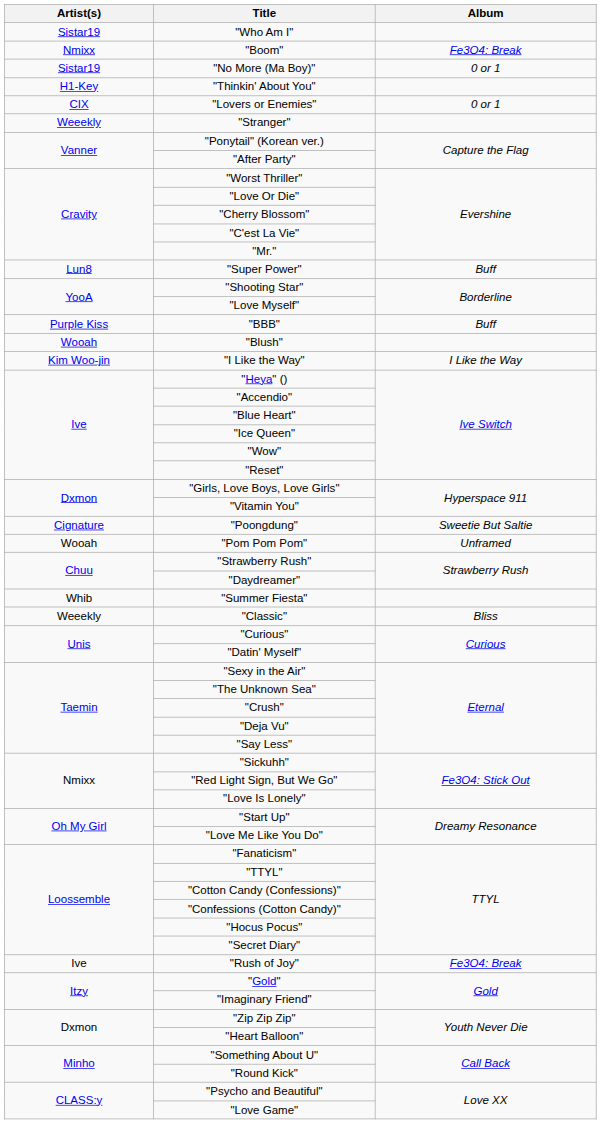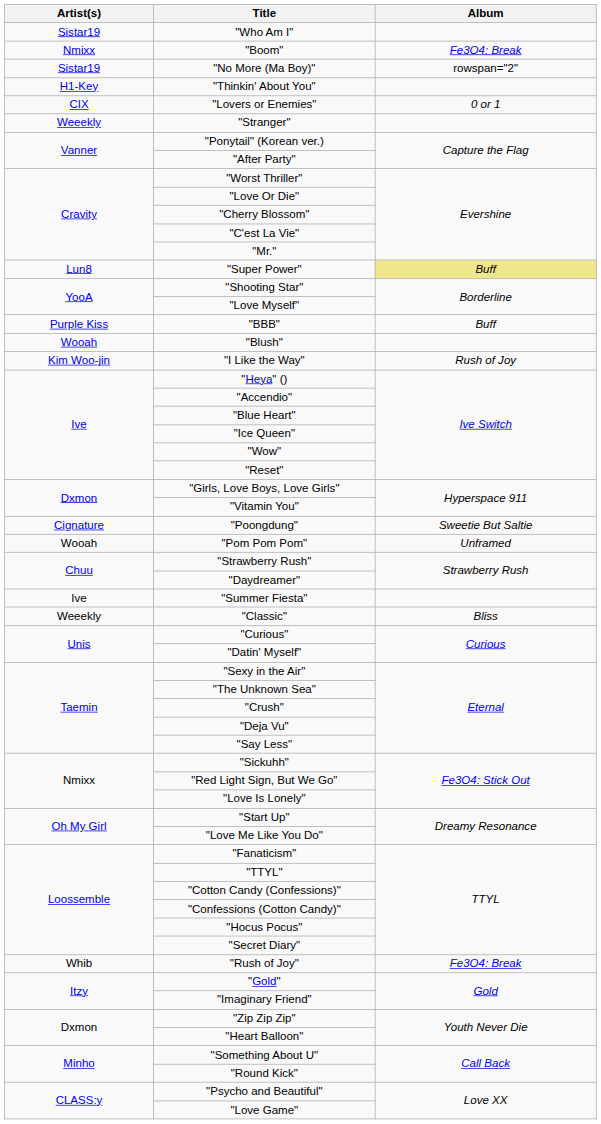(486, 68) 0 or 1 -> (486, 68) rowspan="2"
(486, 269) no background -> (486, 269) khaki background
(486, 360) I Like the Way -> (486, 360) Rush of Joy
(79, 598) Whib -> (79, 598) Ive
(79, 963) Ive -> (79, 963) Whib
